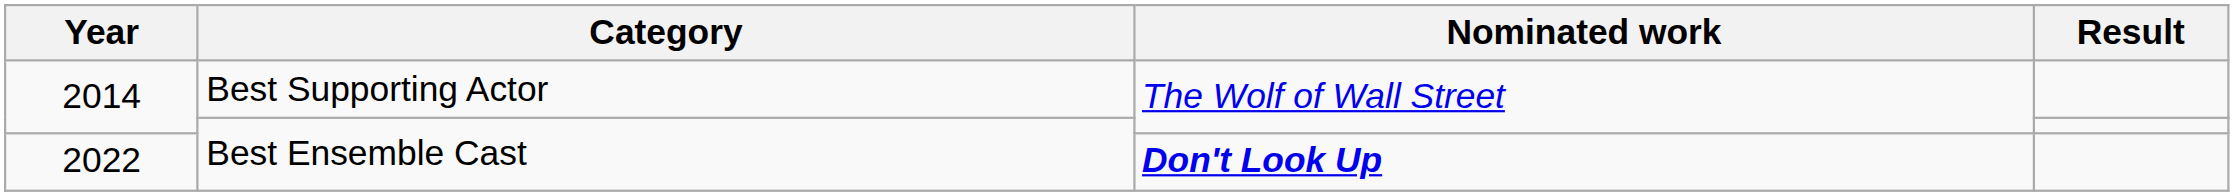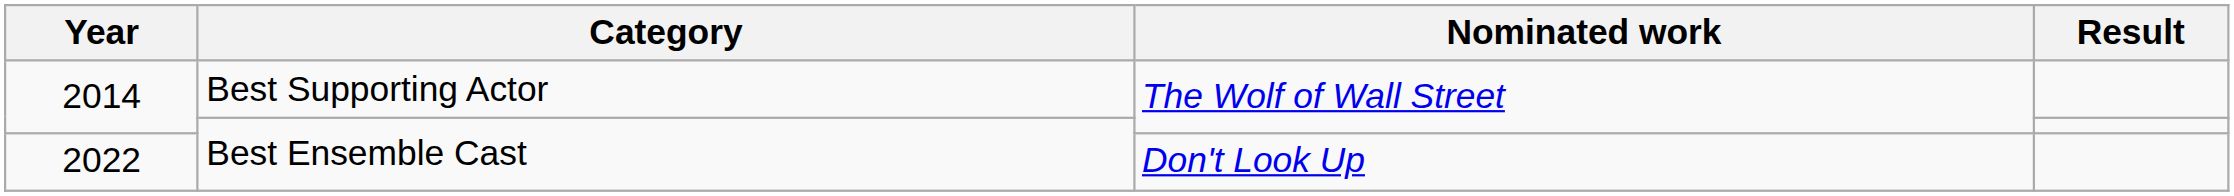(1262, 160) bold -> (1253, 160) normal
